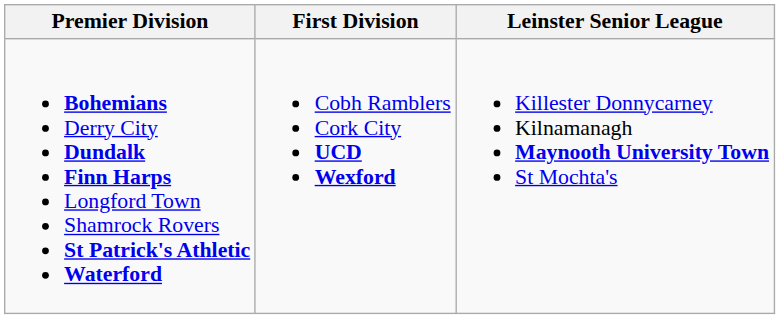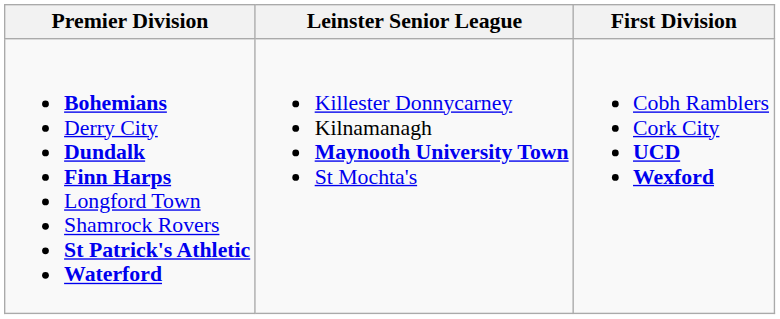columns swapped: (355, 21) <-> (615, 21)
